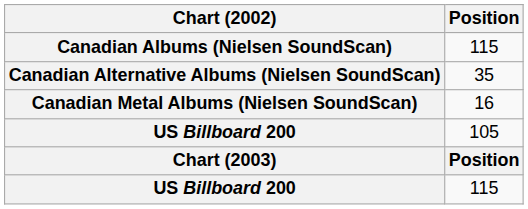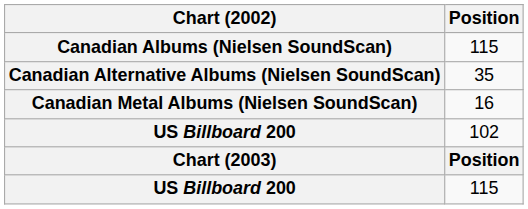(484, 132) 105 -> (484, 132) 102
